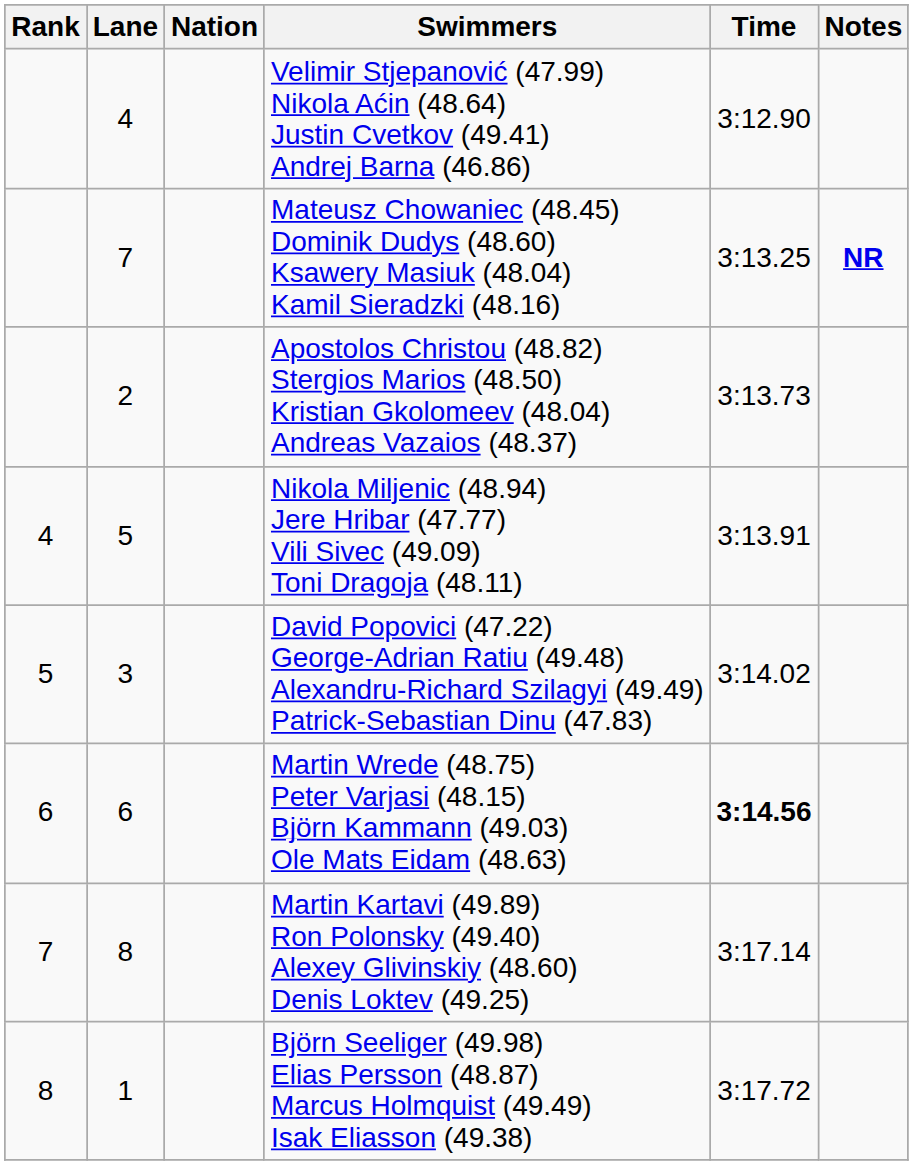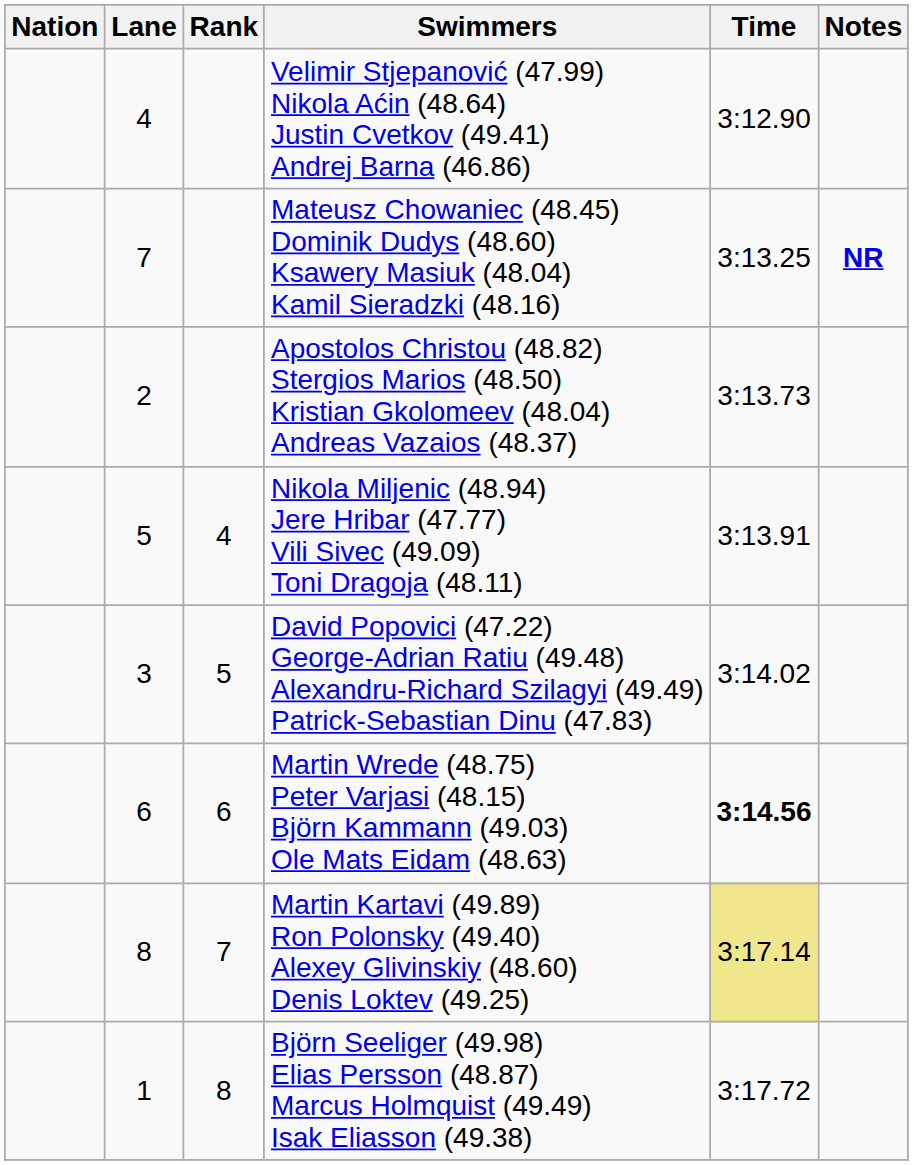columns swapped: (46, 26) <-> (215, 26)
(764, 951) no background -> (764, 951) khaki background
